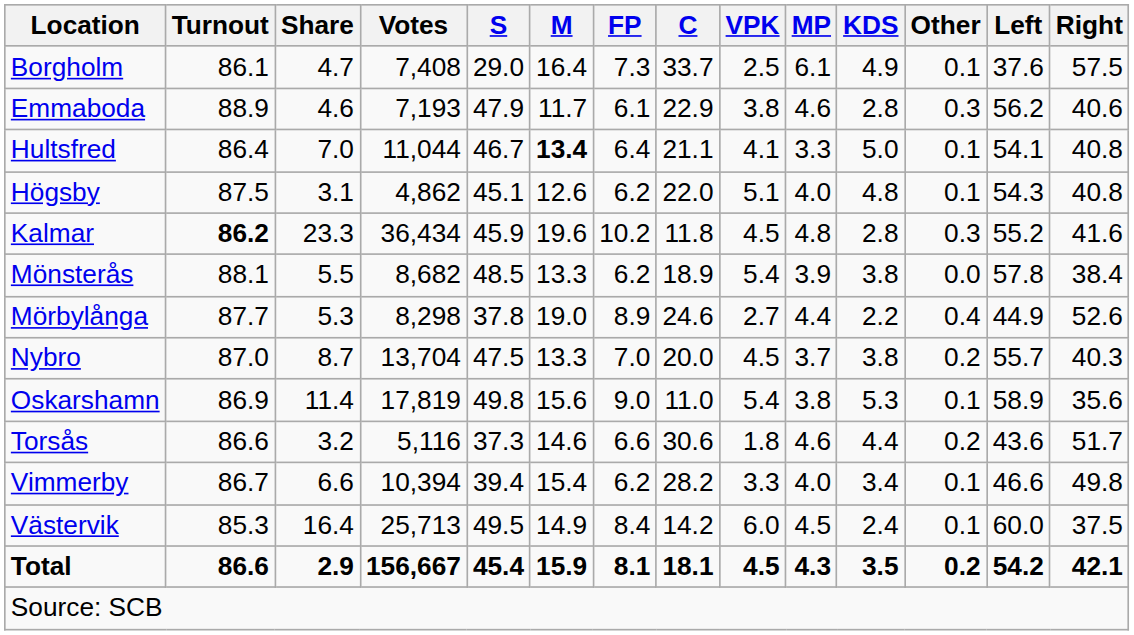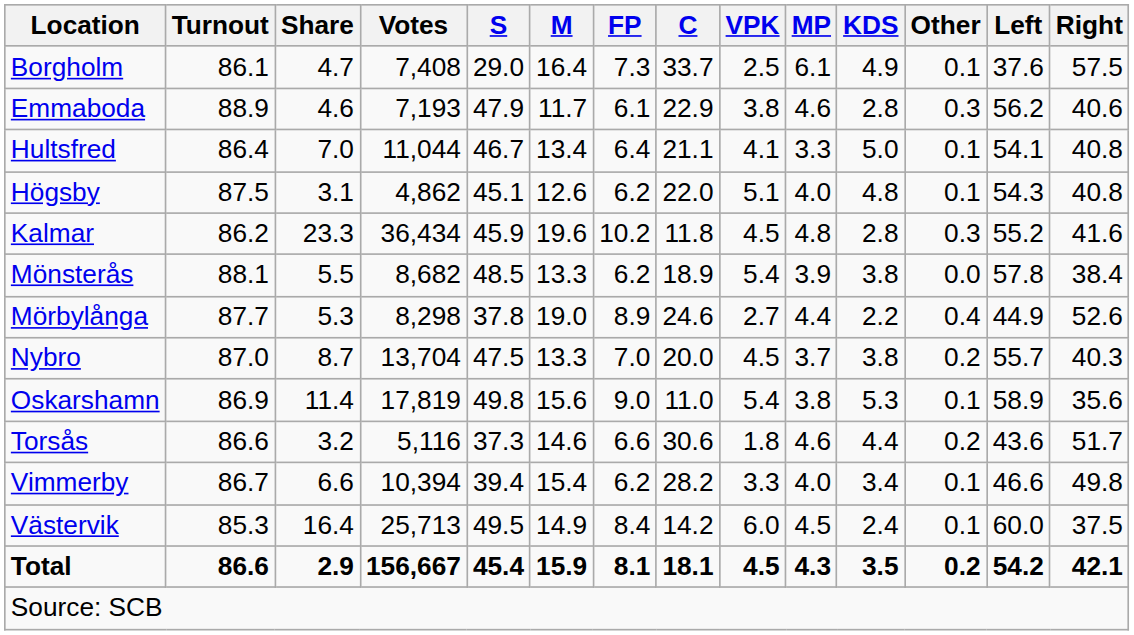(562, 150) bold -> (562, 150) normal
(243, 233) bold -> (243, 233) normal
